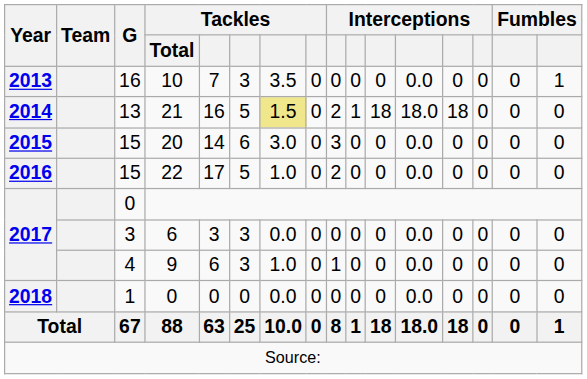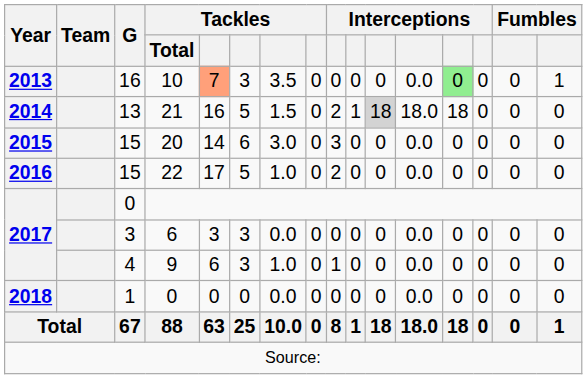(214, 81) no background -> (214, 81) lightsalmon background
(458, 81) no background -> (458, 81) lightgreen background
(283, 111) khaki background -> (283, 111) no background
(381, 111) no background -> (381, 111) lightgrey background
